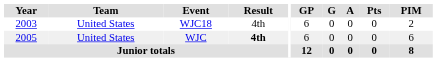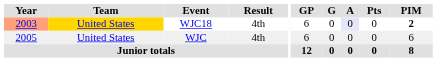(26, 24) no background -> (26, 24) lightsalmon background
(106, 24) no background -> (106, 24) gold background
(350, 24) no background -> (350, 24) lavender background
(411, 24) normal -> (411, 24) bold
(258, 37) bold -> (258, 37) normal
